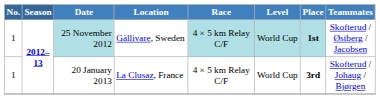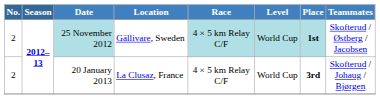(13, 38) 1 -> (13, 38) 2
(13, 75) 1 -> (13, 75) 2
